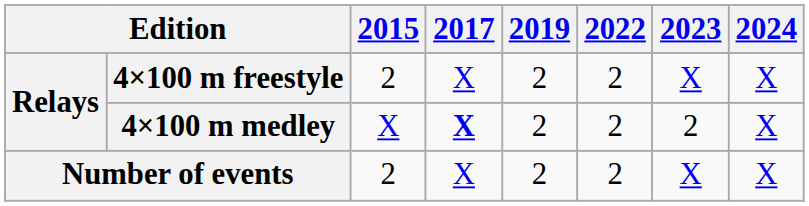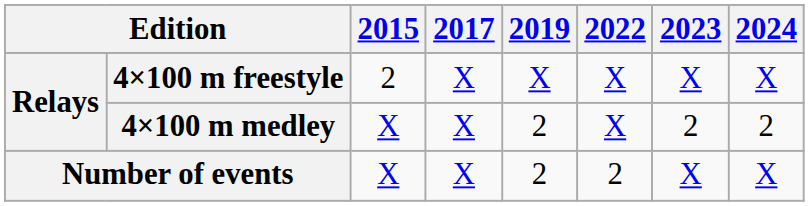(540, 77) 2 -> (539, 77) X
(615, 77) 2 -> (615, 77) X
(464, 126) bold -> (464, 126) normal
(615, 126) 2 -> (615, 126) X
(766, 126) X -> (766, 126) 2
(388, 175) 2 -> (388, 175) X
